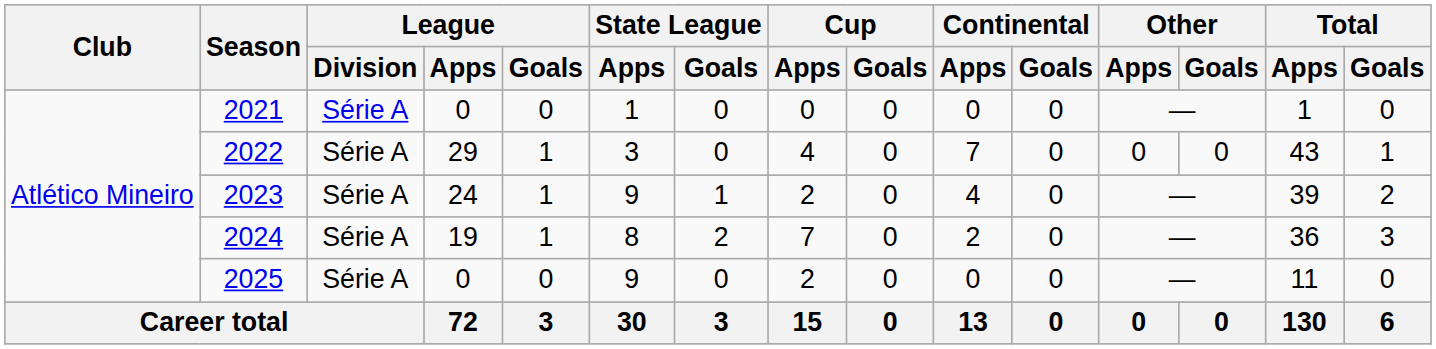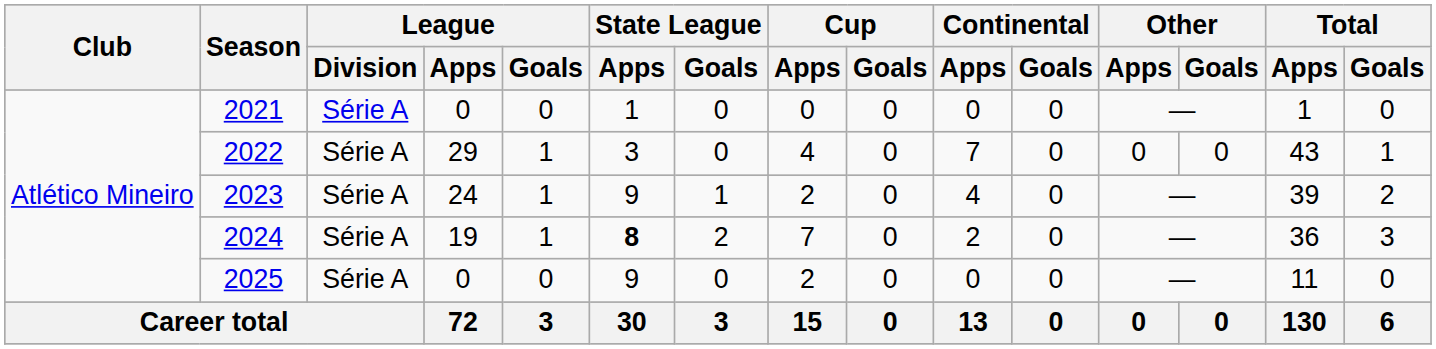(632, 237) normal -> (632, 237) bold
